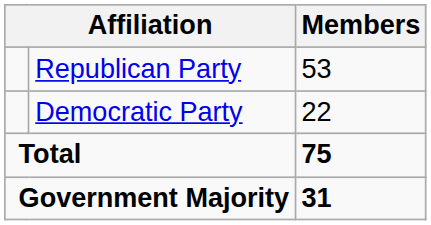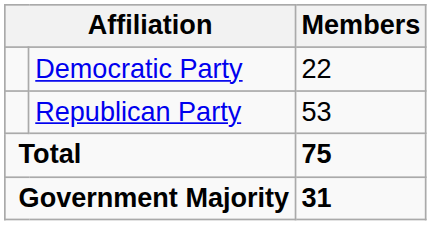rows swapped: (138, 68) <-> (139, 111)
